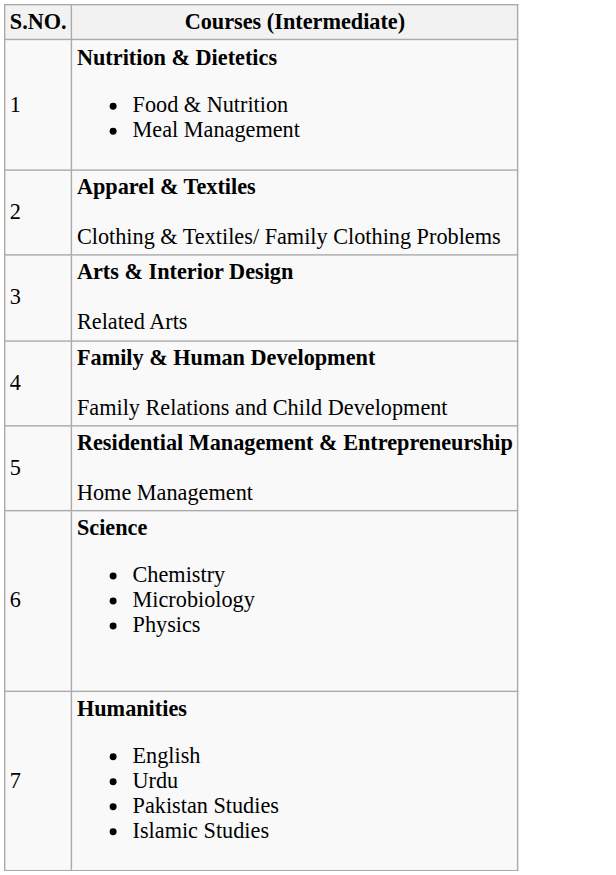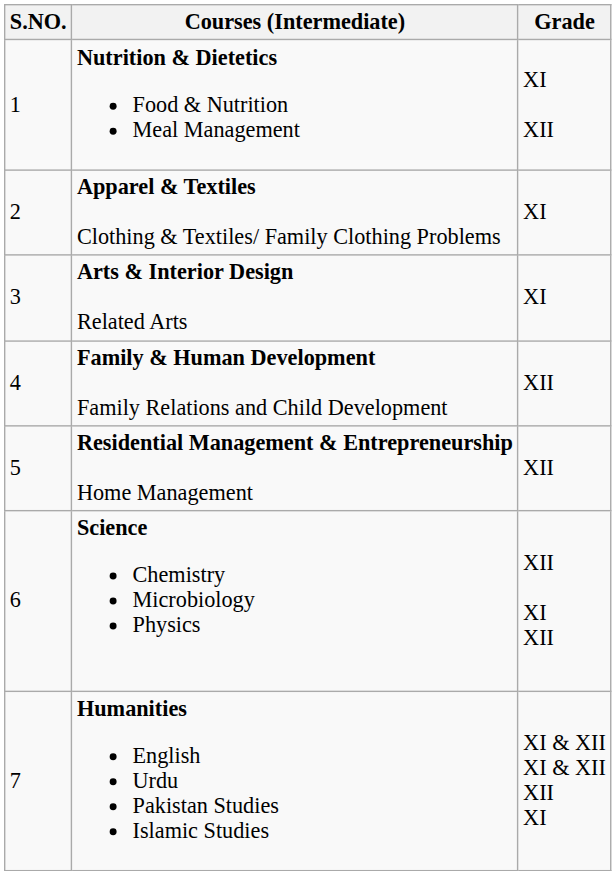+ column: (565, 22)
